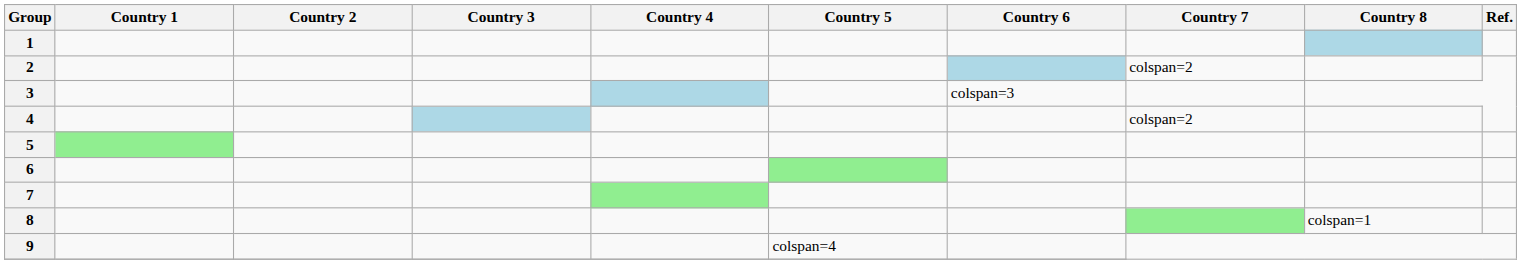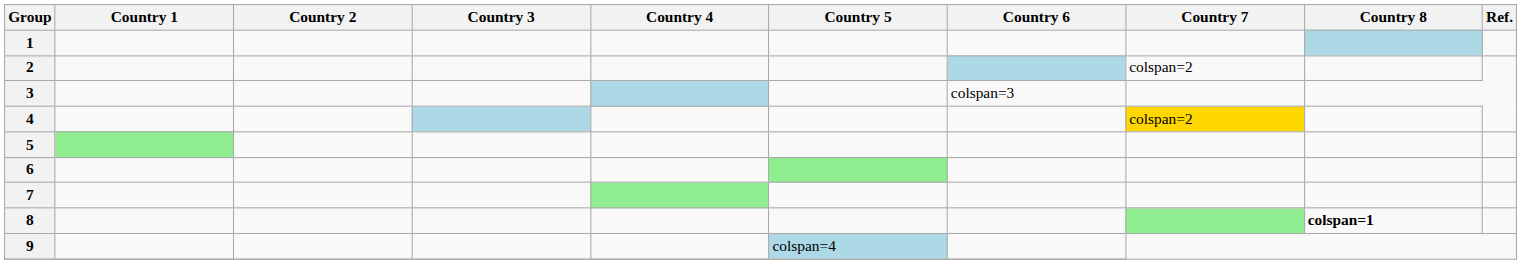(1161, 119) no background -> (1161, 119) gold background
(1339, 220) normal -> (1341, 220) bold
(804, 246) no background -> (804, 246) lightblue background
